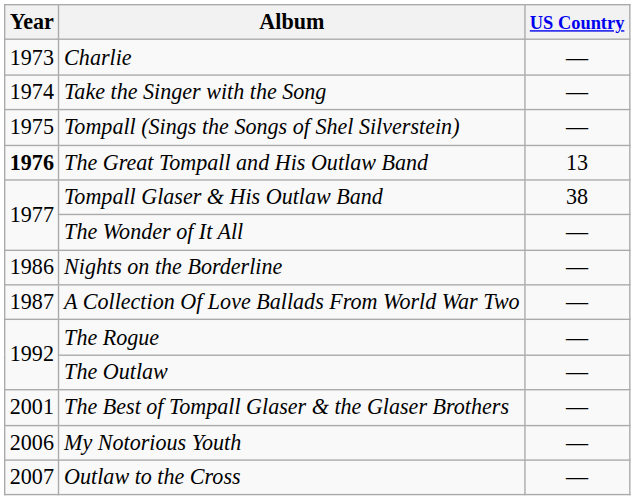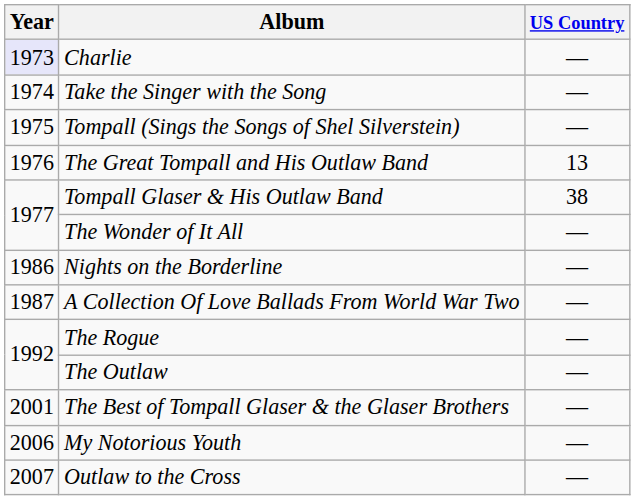(32, 57) no background -> (32, 57) lavender background
(32, 162) bold -> (32, 162) normal
